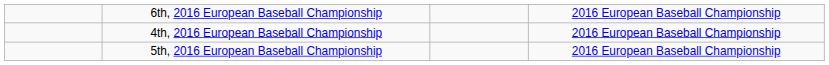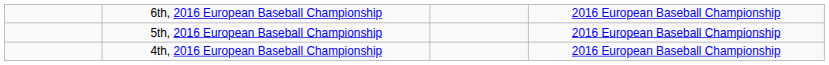rows swapped: (266, 51) <-> (266, 32)
